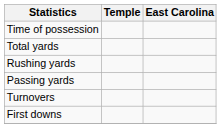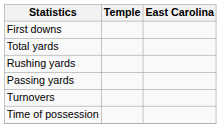rows swapped: (34, 115) <-> (53, 30)
